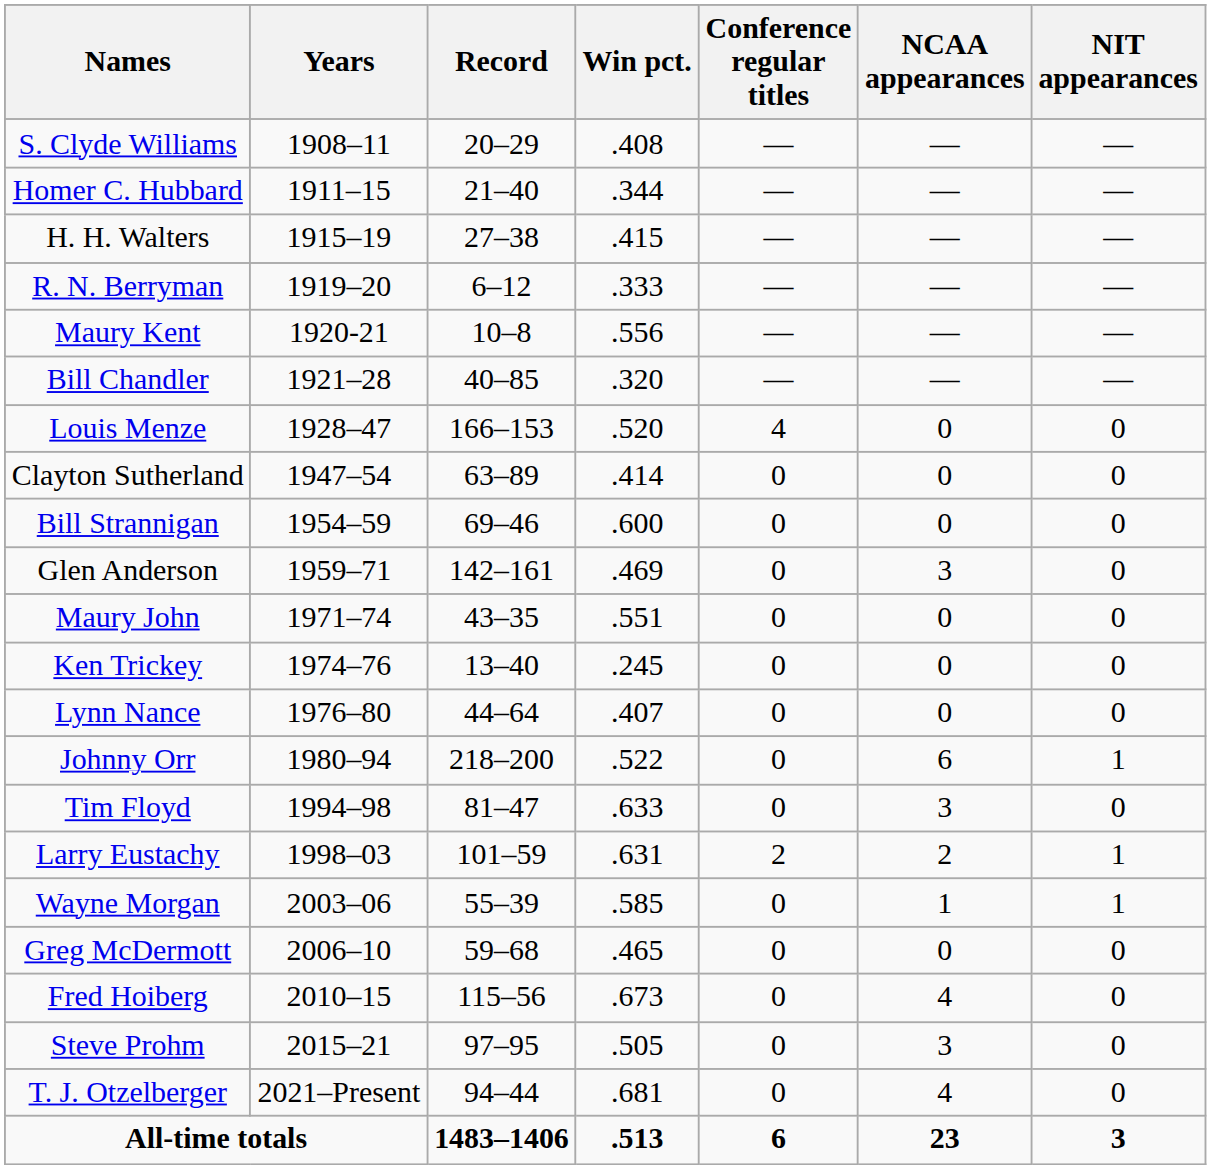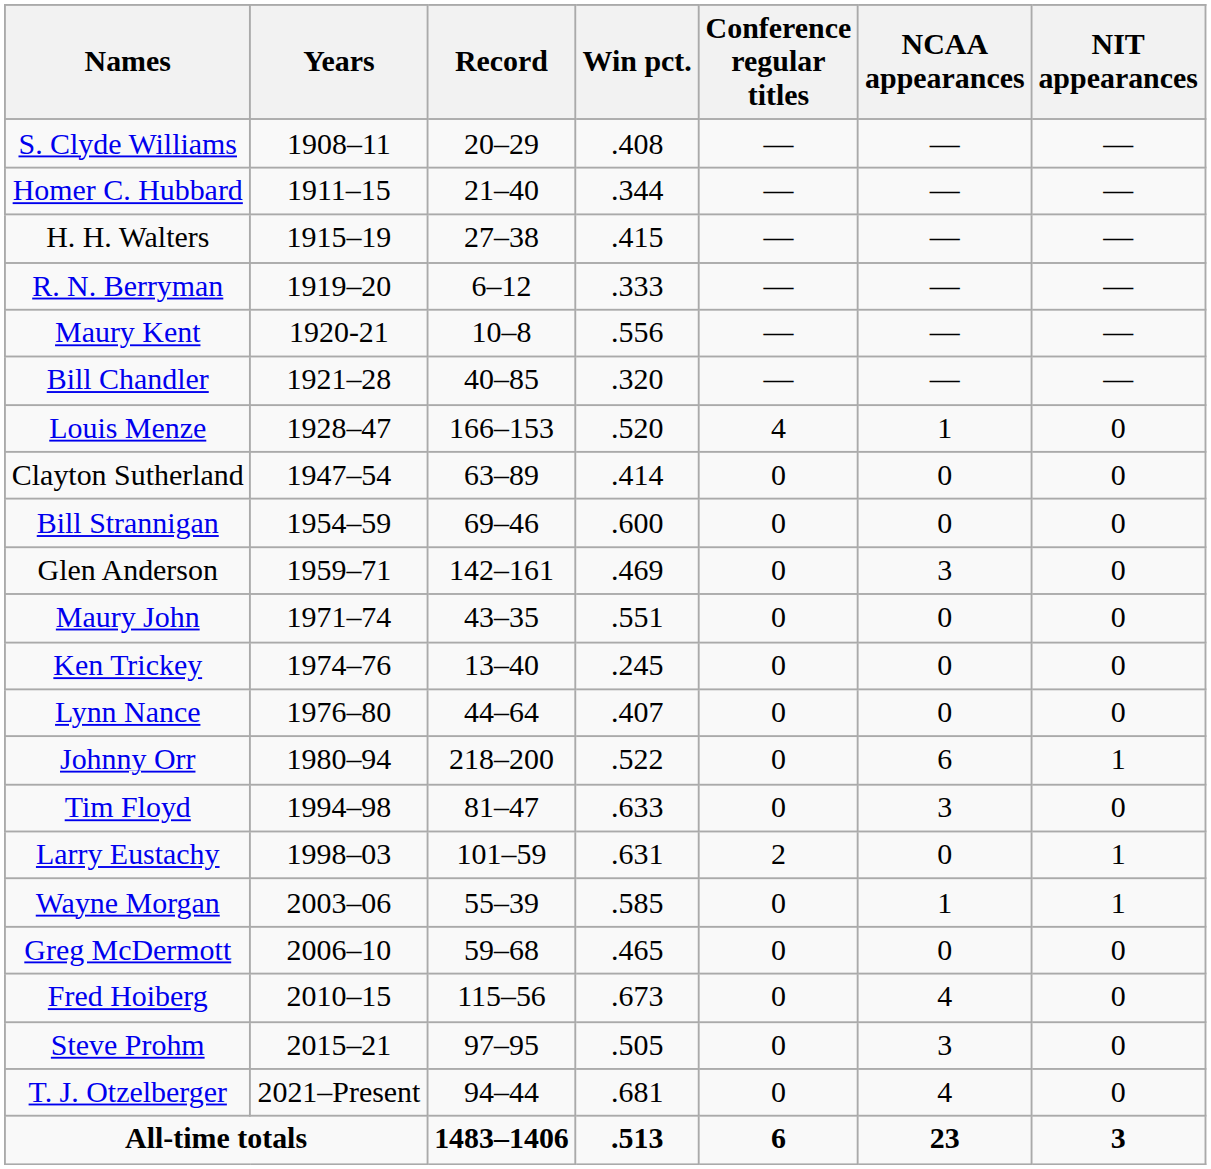(945, 427) 0 -> (945, 427) 1
(945, 854) 2 -> (945, 854) 0
